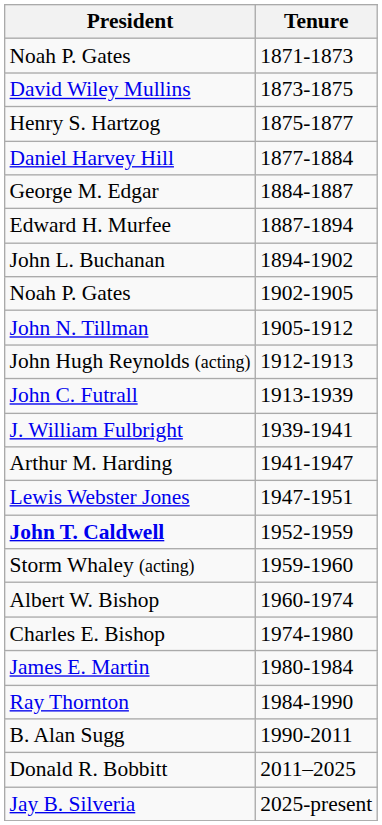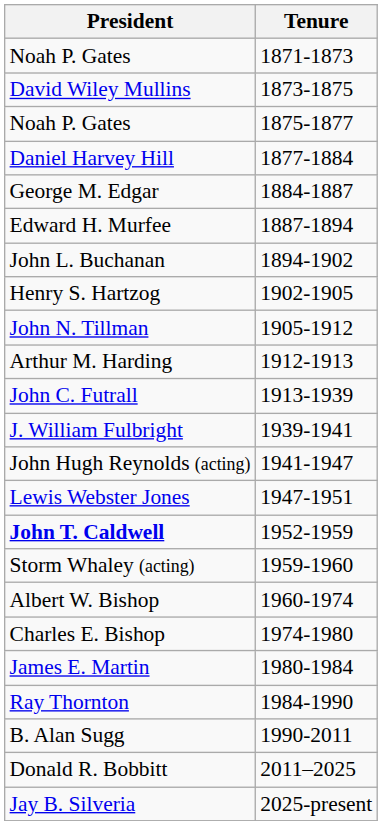(85, 123) Henry S. Hartzog -> (70, 123) Noah P. Gates
(70, 293) Noah P. Gates -> (85, 293) Henry S. Hartzog
(130, 361) John Hugh Reynolds (acting) -> (91, 361) Arthur M. Harding
(91, 463) Arthur M. Harding -> (130, 463) John Hugh Reynolds (acting)
